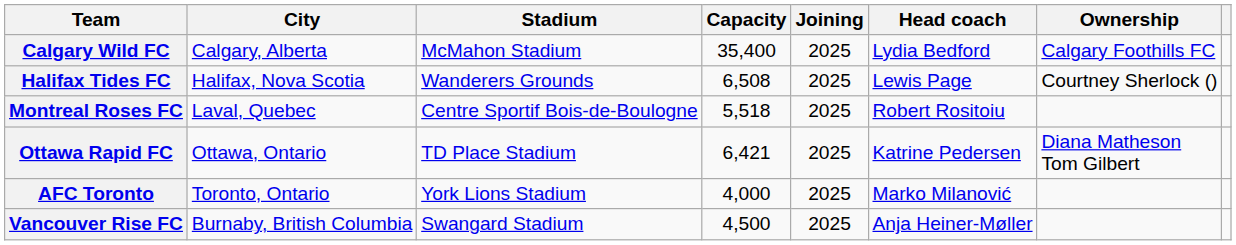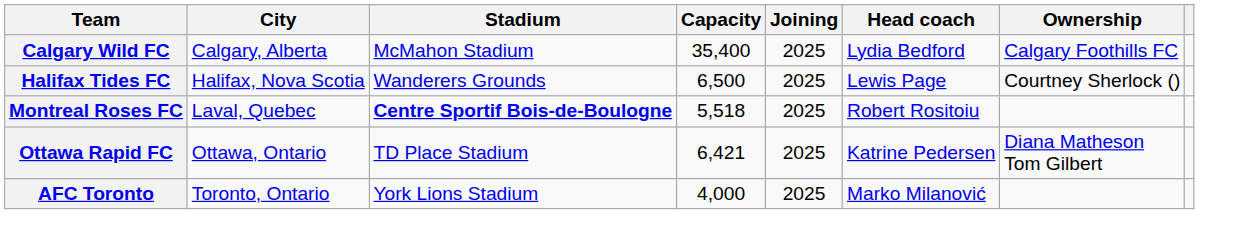(747, 80) 6,508 -> (721, 80) 6,500
(559, 111) normal -> (523, 111) bold
- row: (96, 224)
